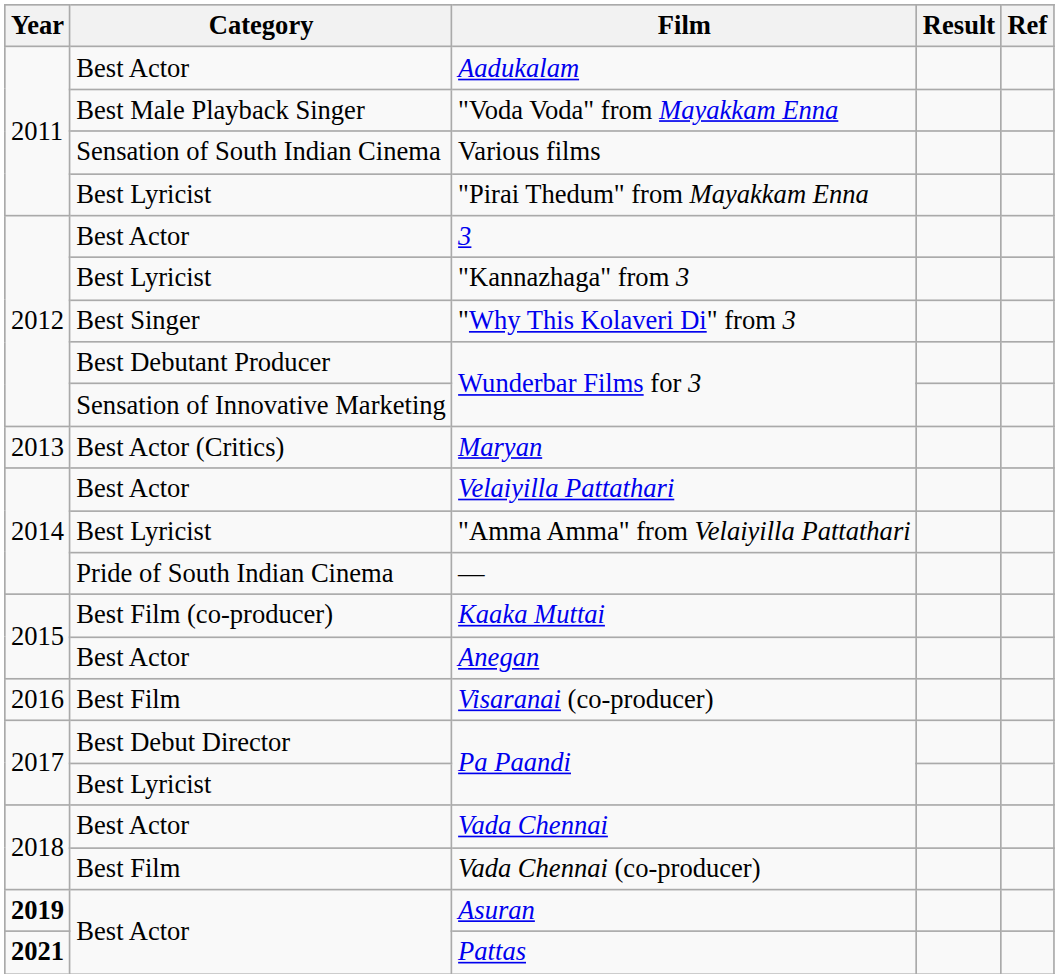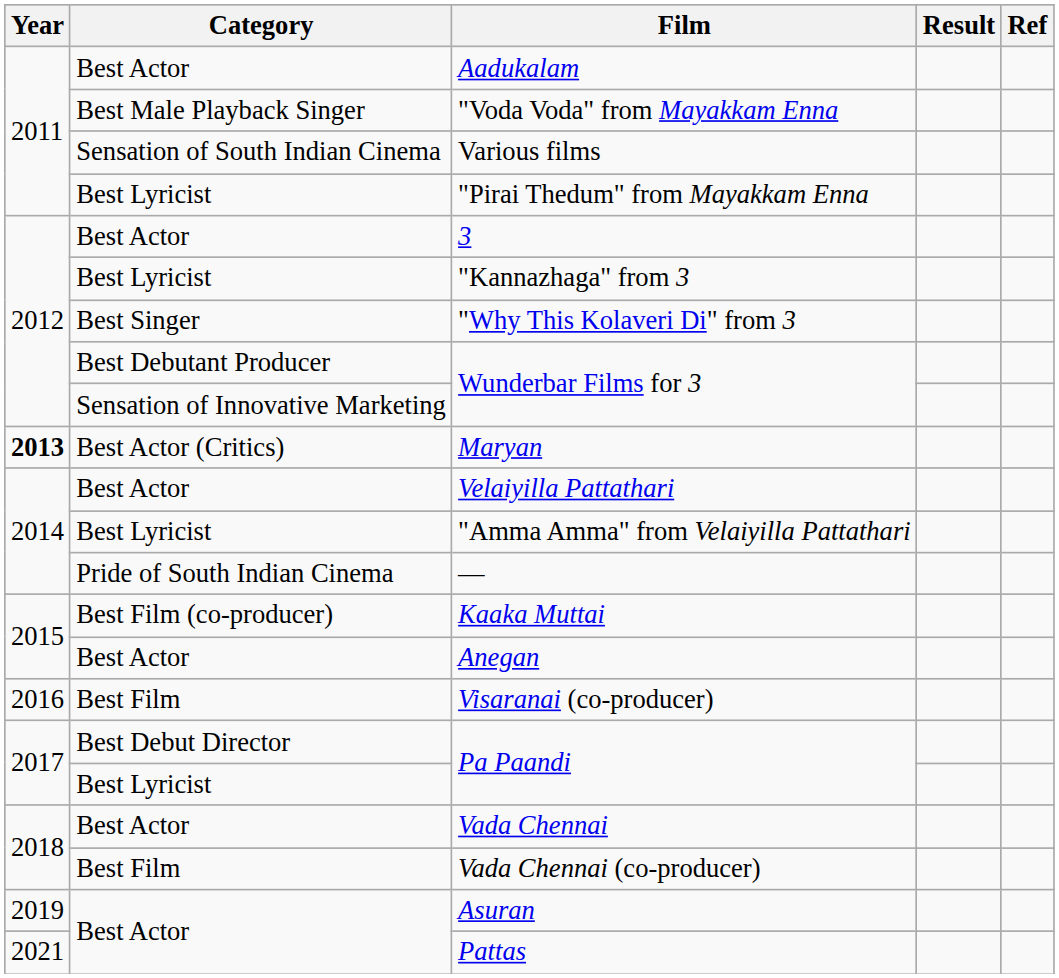(38, 446) normal -> (38, 446) bold
(38, 910) bold -> (38, 910) normal
(38, 952) bold -> (38, 952) normal
